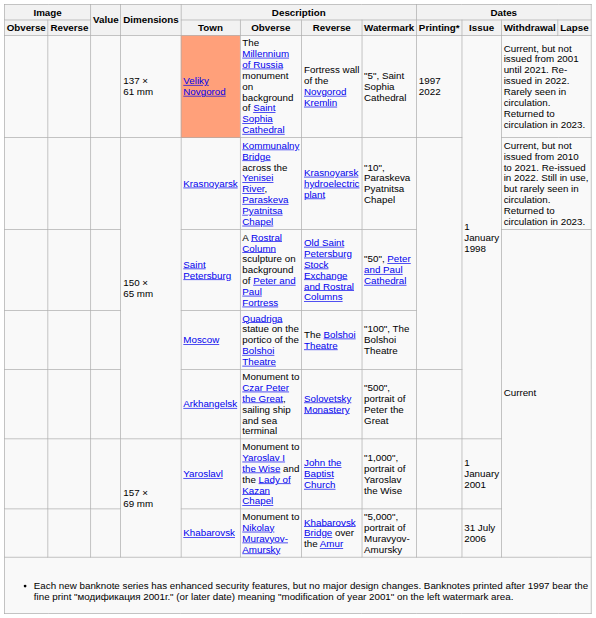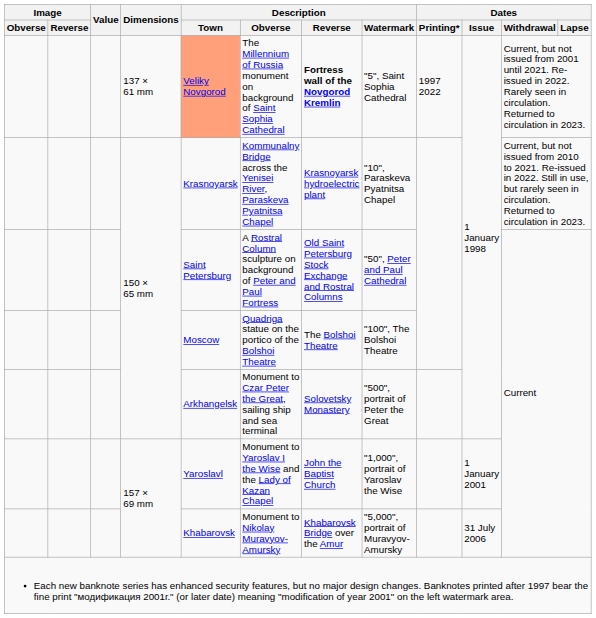(332, 87) normal -> (328, 87) bold
